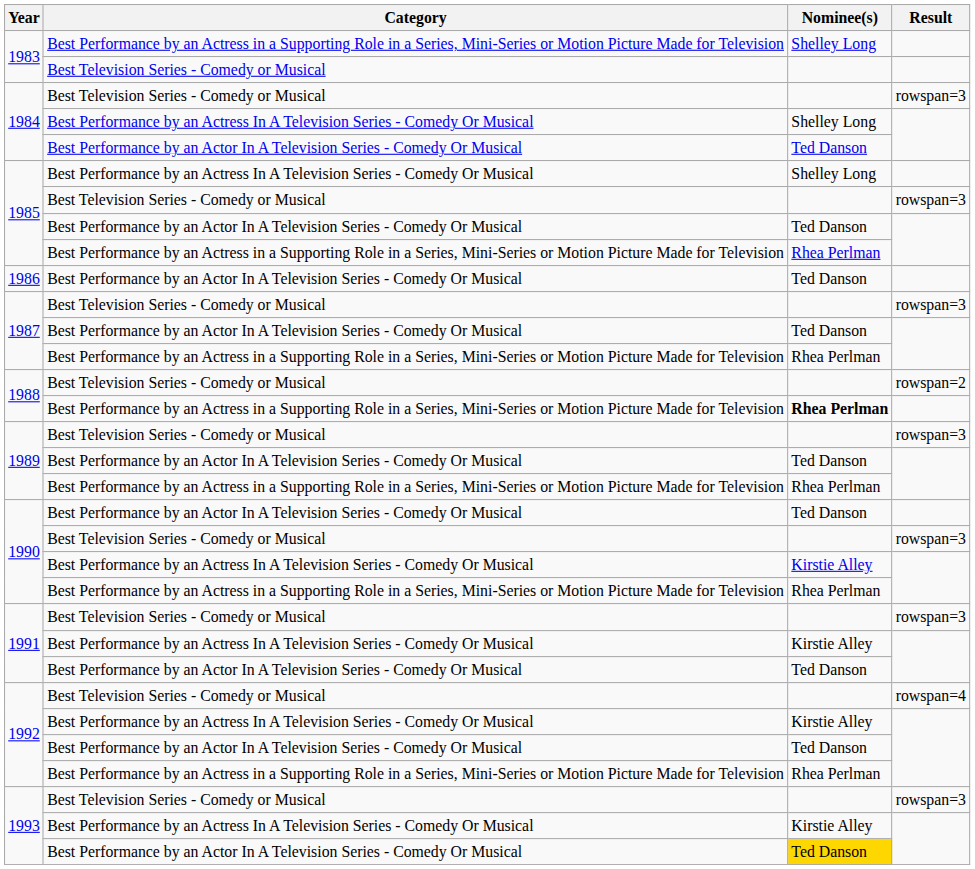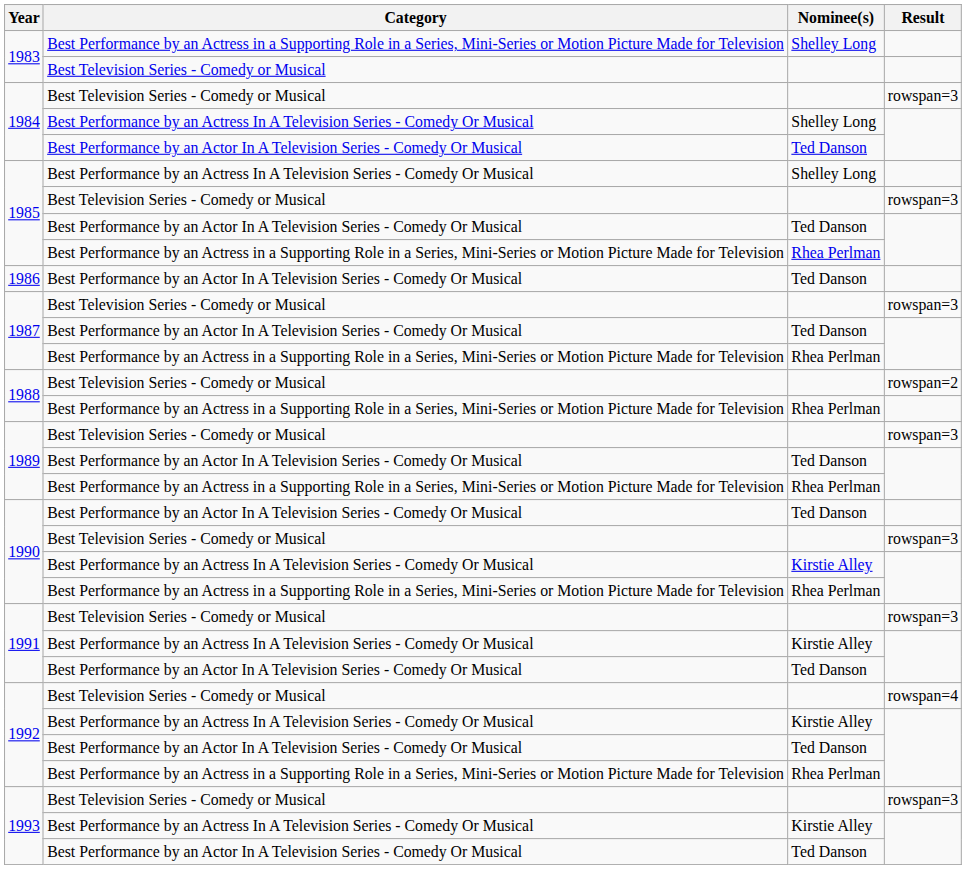(840, 408) bold -> (836, 408) normal
(829, 851) gold background -> (829, 851) no background
